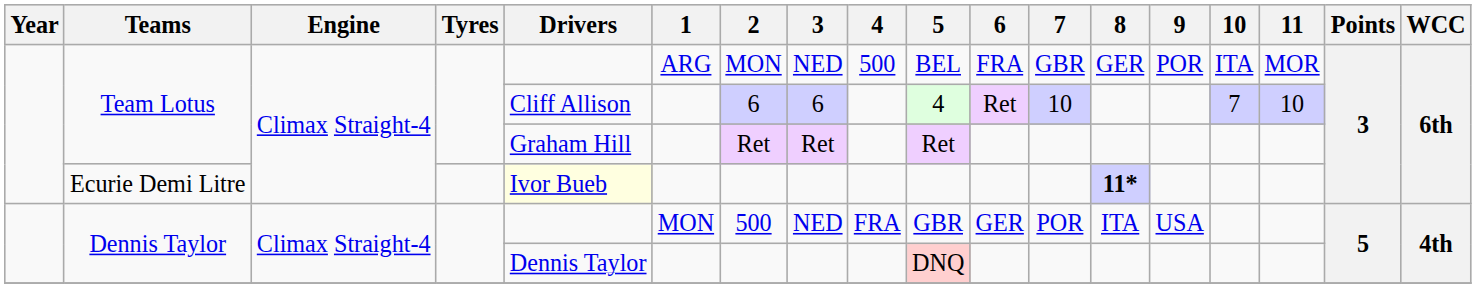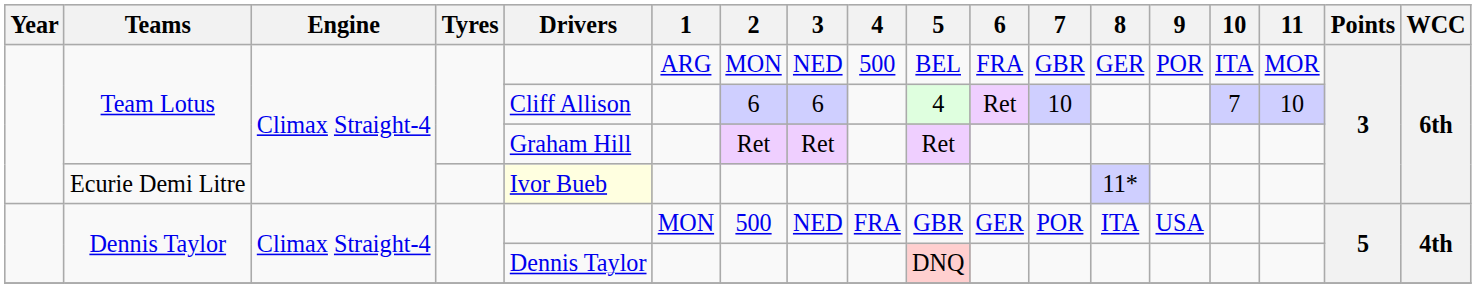(1120, 184) bold -> (1120, 184) normal
